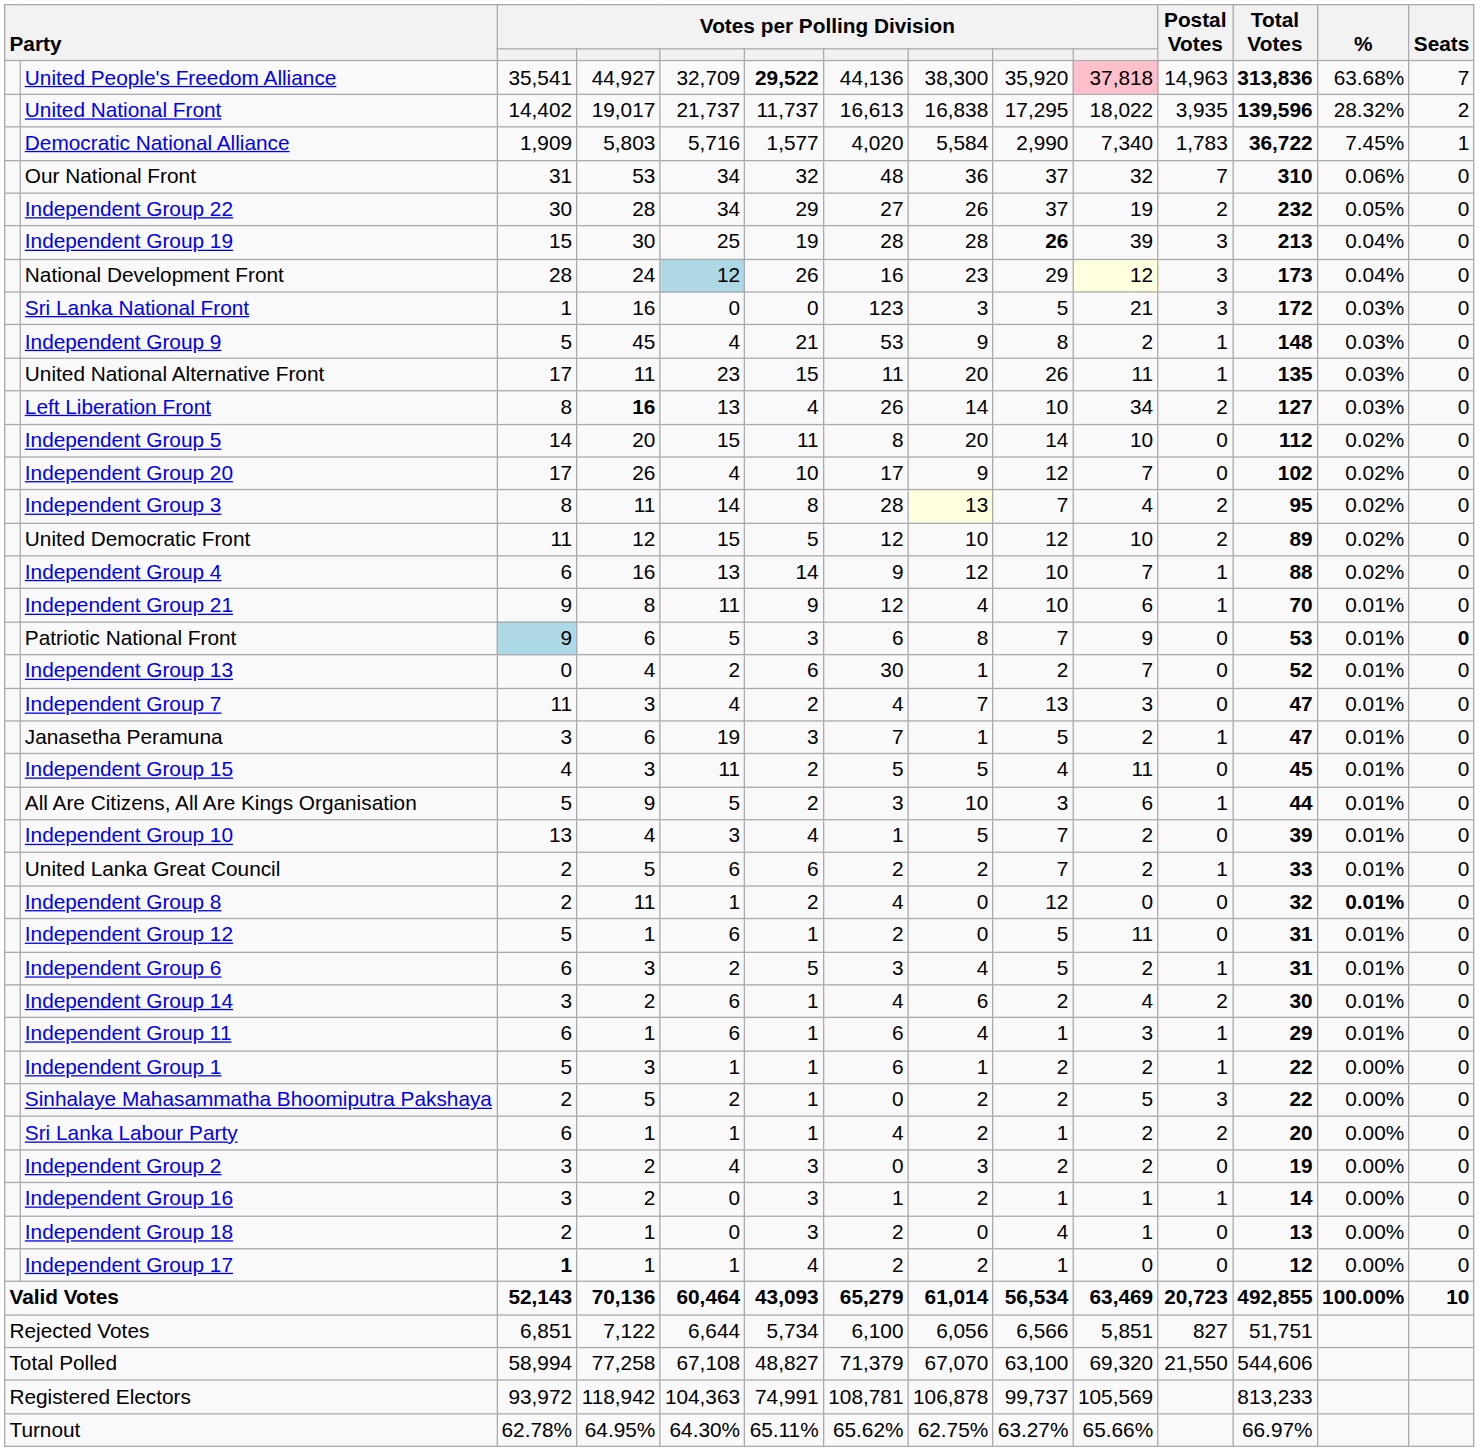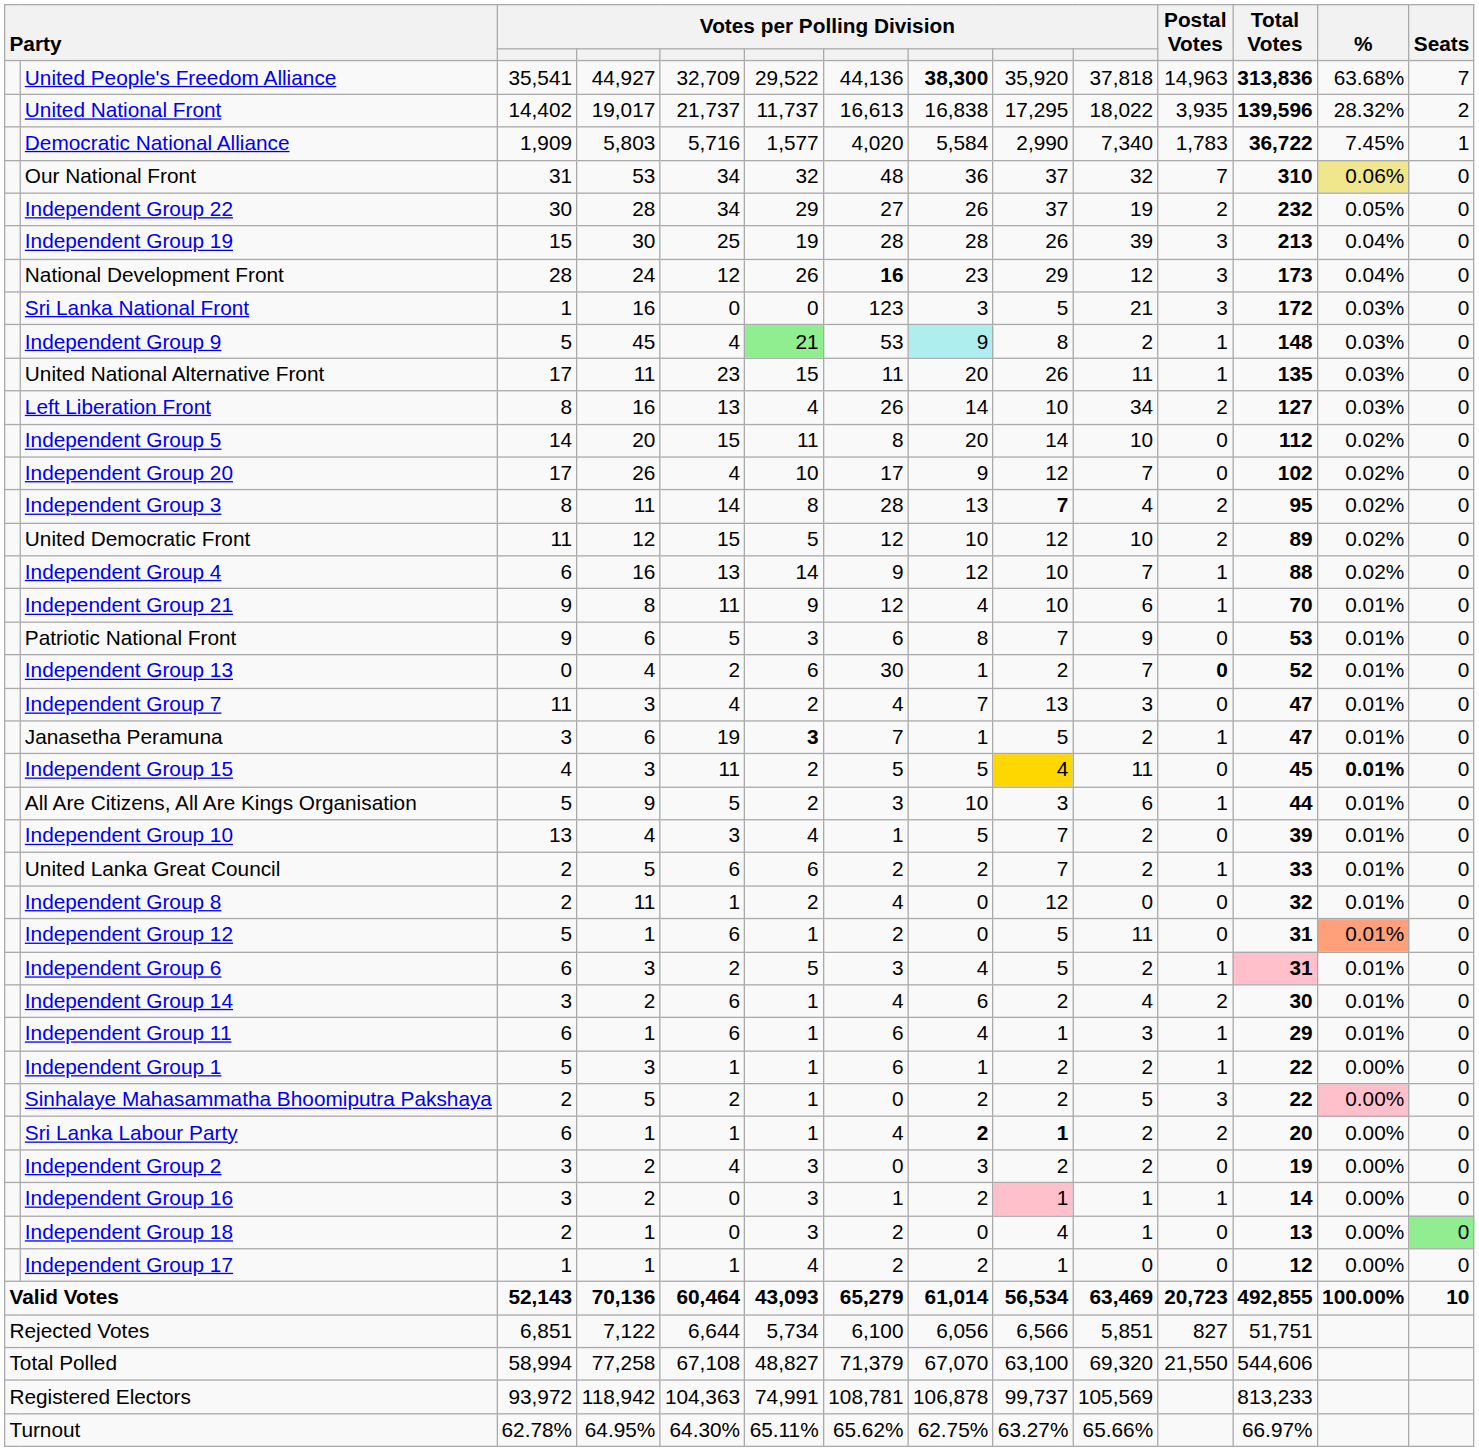(787, 77) bold -> (787, 77) normal
(956, 77) normal -> (956, 77) bold
(1121, 77) pink background -> (1121, 77) no background
(1375, 176) no background -> (1375, 176) khaki background
(1057, 242) bold -> (1057, 242) normal
(729, 275) lightblue background -> (729, 275) no background
(892, 275) normal -> (892, 275) bold
(1142, 275) lightyellow background -> (1142, 275) no background
(807, 341) no background -> (807, 341) lightgreen background
(982, 341) no background -> (982, 341) paleturquoise background
(644, 407) bold -> (644, 407) normal
(977, 506) lightyellow background -> (977, 506) no background
(1063, 506) normal -> (1063, 506) bold
(566, 638) lightblue background -> (566, 638) no background
(1464, 638) bold -> (1464, 638) normal
(1222, 671) normal -> (1222, 671) bold
(813, 737) normal -> (813, 737) bold
(1063, 770) no background -> (1063, 770) gold background
(1375, 770) normal -> (1375, 770) bold
(1375, 902) bold -> (1375, 902) normal
(1375, 935) no background -> (1375, 935) lightsalmon background
(1301, 968) no background -> (1301, 968) pink background
(1375, 1099) no background -> (1375, 1099) pink background
(982, 1132) normal -> (982, 1132) bold
(1063, 1132) normal -> (1063, 1132) bold
(1063, 1198) no background -> (1063, 1198) pink background
(1464, 1231) no background -> (1464, 1231) lightgreen background
(566, 1264) bold -> (566, 1264) normal
